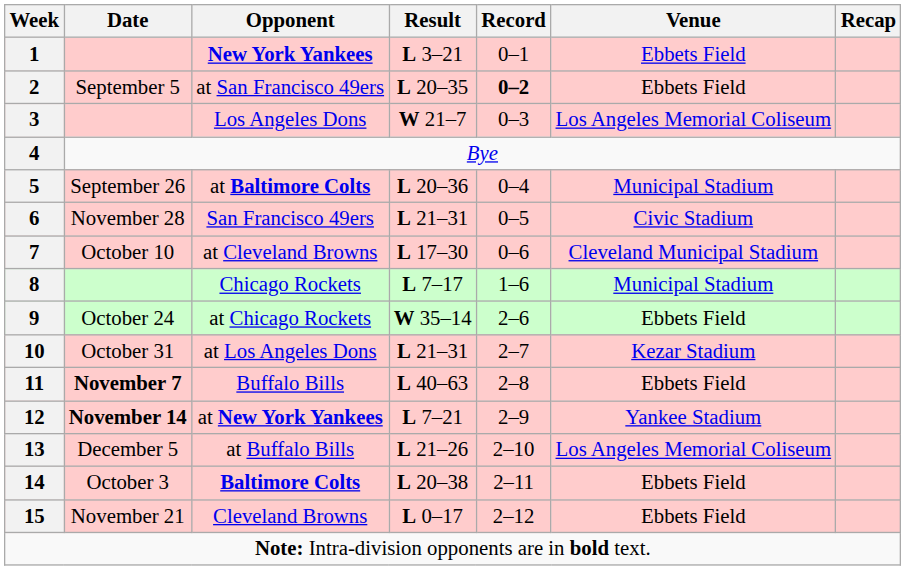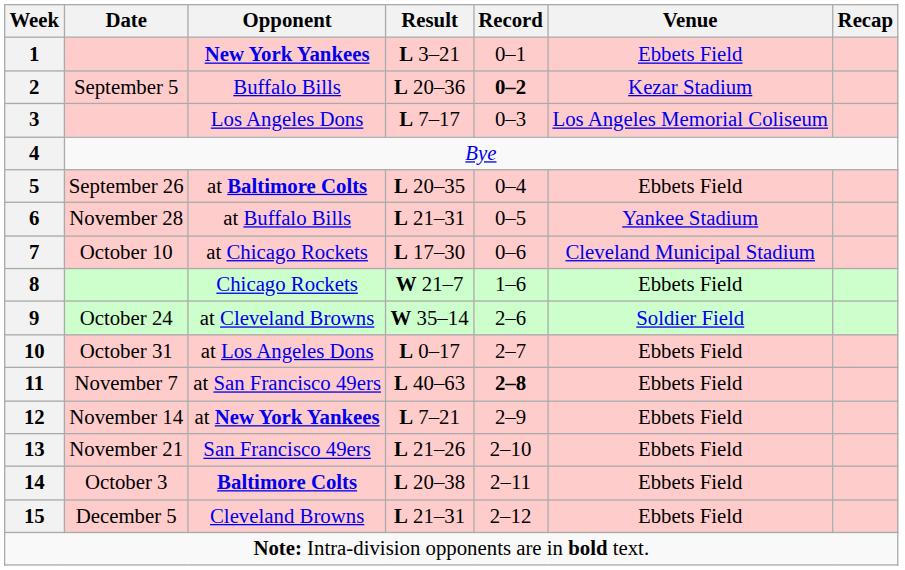(290, 86) at San Francisco 49ers -> (287, 86) Buffalo Bills
(433, 86) L 20–35 -> (430, 86) L 20–36
(693, 86) Ebbets Field -> (690, 86) Kezar Stadium
(433, 119) W 21–7 -> (430, 119) L 7–17
(433, 185) L 20–36 -> (430, 185) L 20–35
(693, 185) Municipal Stadium -> (690, 185) Ebbets Field
(290, 218) San Francisco 49ers -> (287, 218) at Buffalo Bills
(693, 218) Civic Stadium -> (690, 218) Yankee Stadium
(290, 251) at Cleveland Browns -> (287, 251) at Chicago Rockets
(433, 284) L 7–17 -> (430, 284) W 21–7
(693, 284) Municipal Stadium -> (690, 284) Ebbets Field
(290, 317) at Chicago Rockets -> (287, 317) at Cleveland Browns
(693, 317) Ebbets Field -> (690, 317) Soldier Field
(433, 350) L 21–31 -> (430, 350) L 0–17
(693, 350) Kezar Stadium -> (690, 350) Ebbets Field
(128, 383) bold -> (126, 383) normal
(290, 383) Buffalo Bills -> (287, 383) at San Francisco 49ers
(514, 383) normal -> (510, 383) bold
(128, 416) bold -> (126, 416) normal
(693, 416) Yankee Stadium -> (690, 416) Ebbets Field
(128, 449) December 5 -> (126, 449) November 21
(290, 449) at Buffalo Bills -> (287, 449) San Francisco 49ers
(693, 449) Los Angeles Memorial Coliseum -> (690, 449) Ebbets Field
(128, 515) November 21 -> (126, 515) December 5
(433, 515) L 0–17 -> (430, 515) L 21–31
